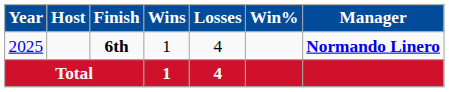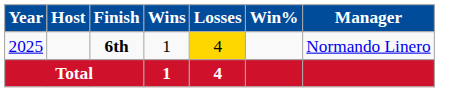(218, 45) no background -> (218, 45) gold background
(373, 45) bold -> (368, 45) normal
